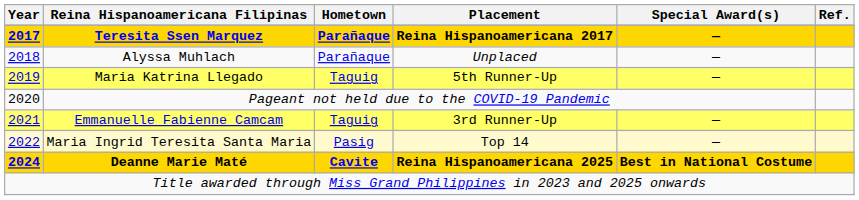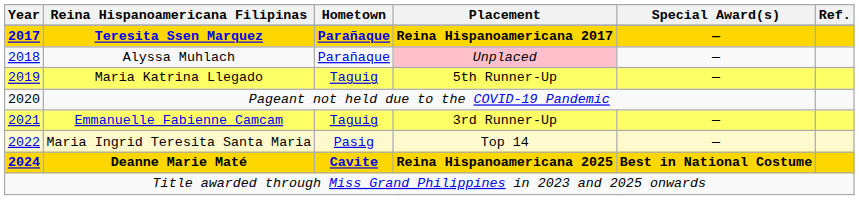(505, 57) no background -> (505, 57) pink background
